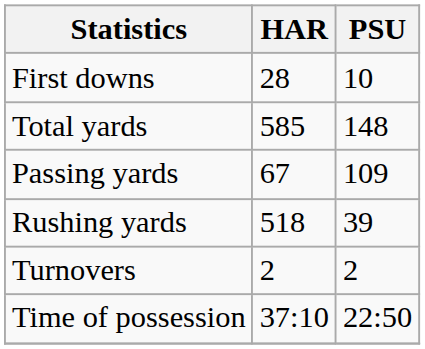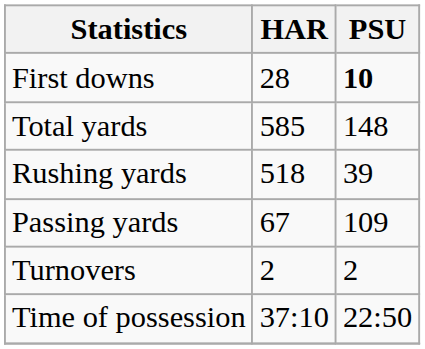(358, 77) normal -> (358, 77) bold
rows swapped: (99, 221) <-> (95, 173)
